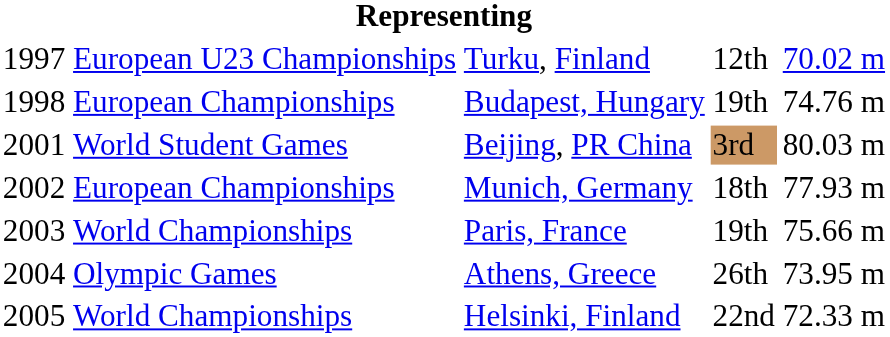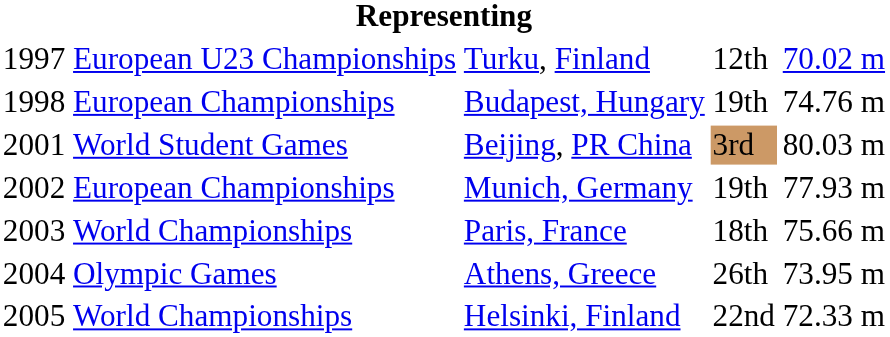(740, 187) 18th -> (740, 187) 19th
(740, 230) 19th -> (740, 230) 18th
